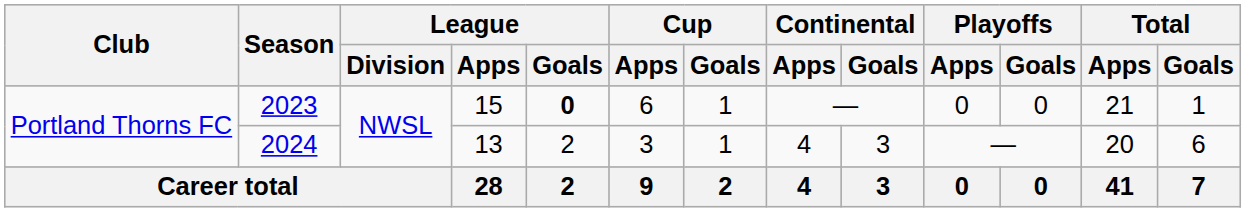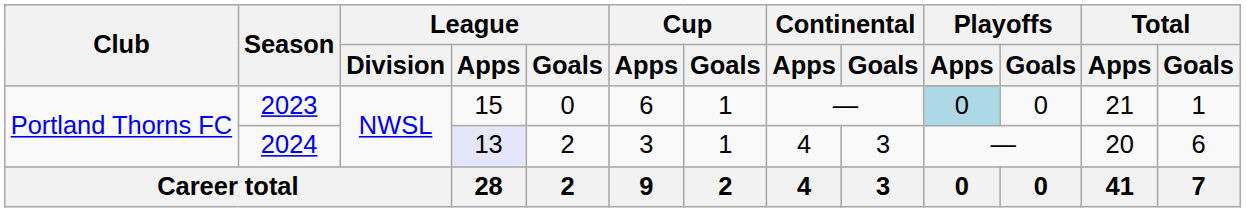(568, 105) bold -> (568, 105) normal
(962, 105) no background -> (962, 105) lightblue background
(489, 145) no background -> (489, 145) lavender background
